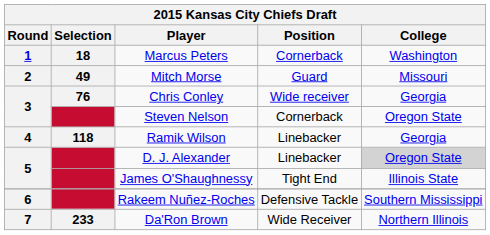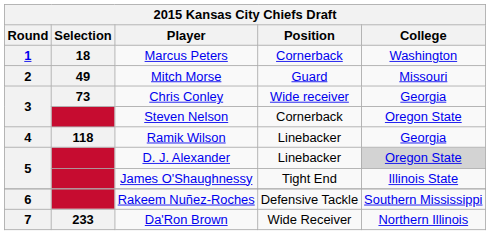(83, 97) 76 -> (83, 97) 73
